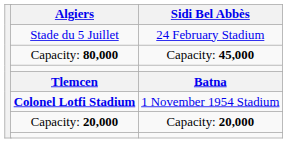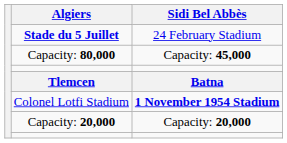(74, 34) normal -> (71, 34) bold
(74, 101) bold -> (71, 101) normal
(210, 101) normal -> (207, 101) bold
